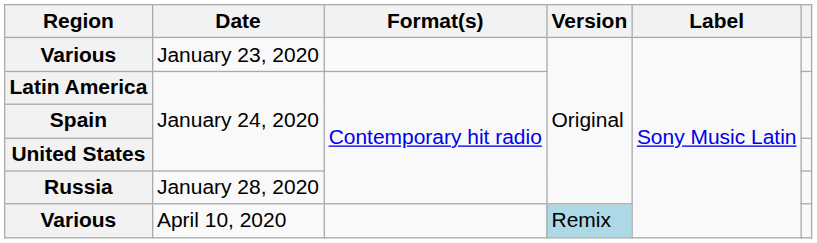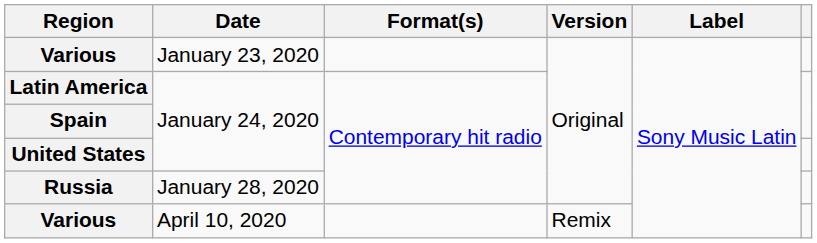(581, 220) lightblue background -> (581, 220) no background
